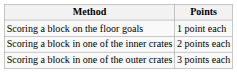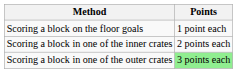(204, 60) no background -> (204, 60) lightgreen background
